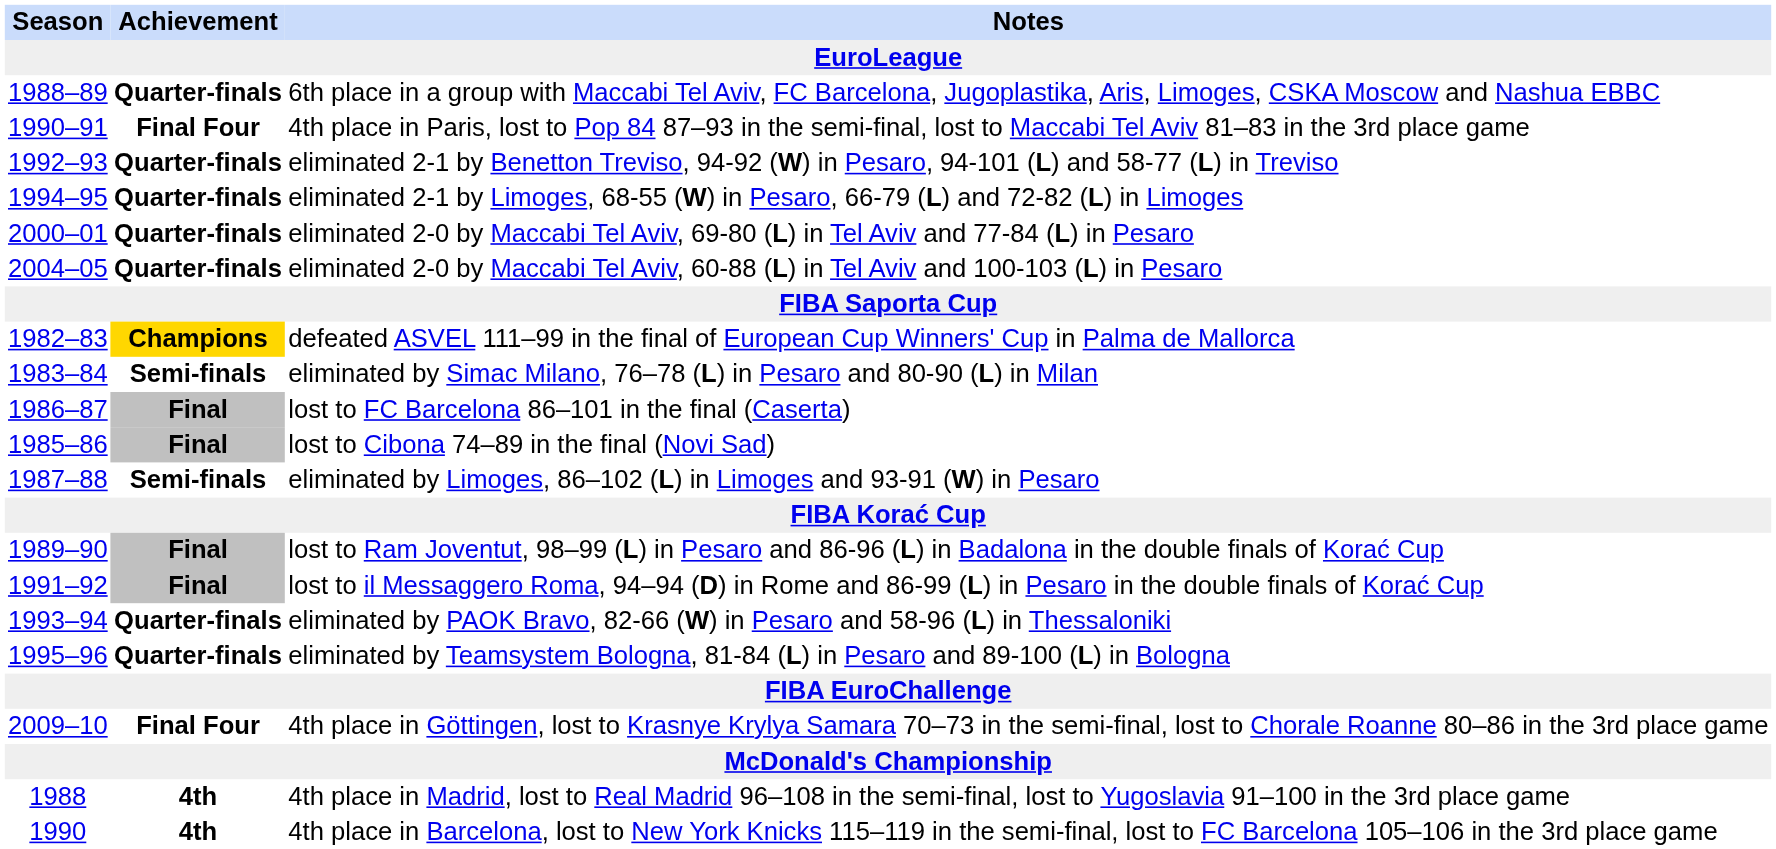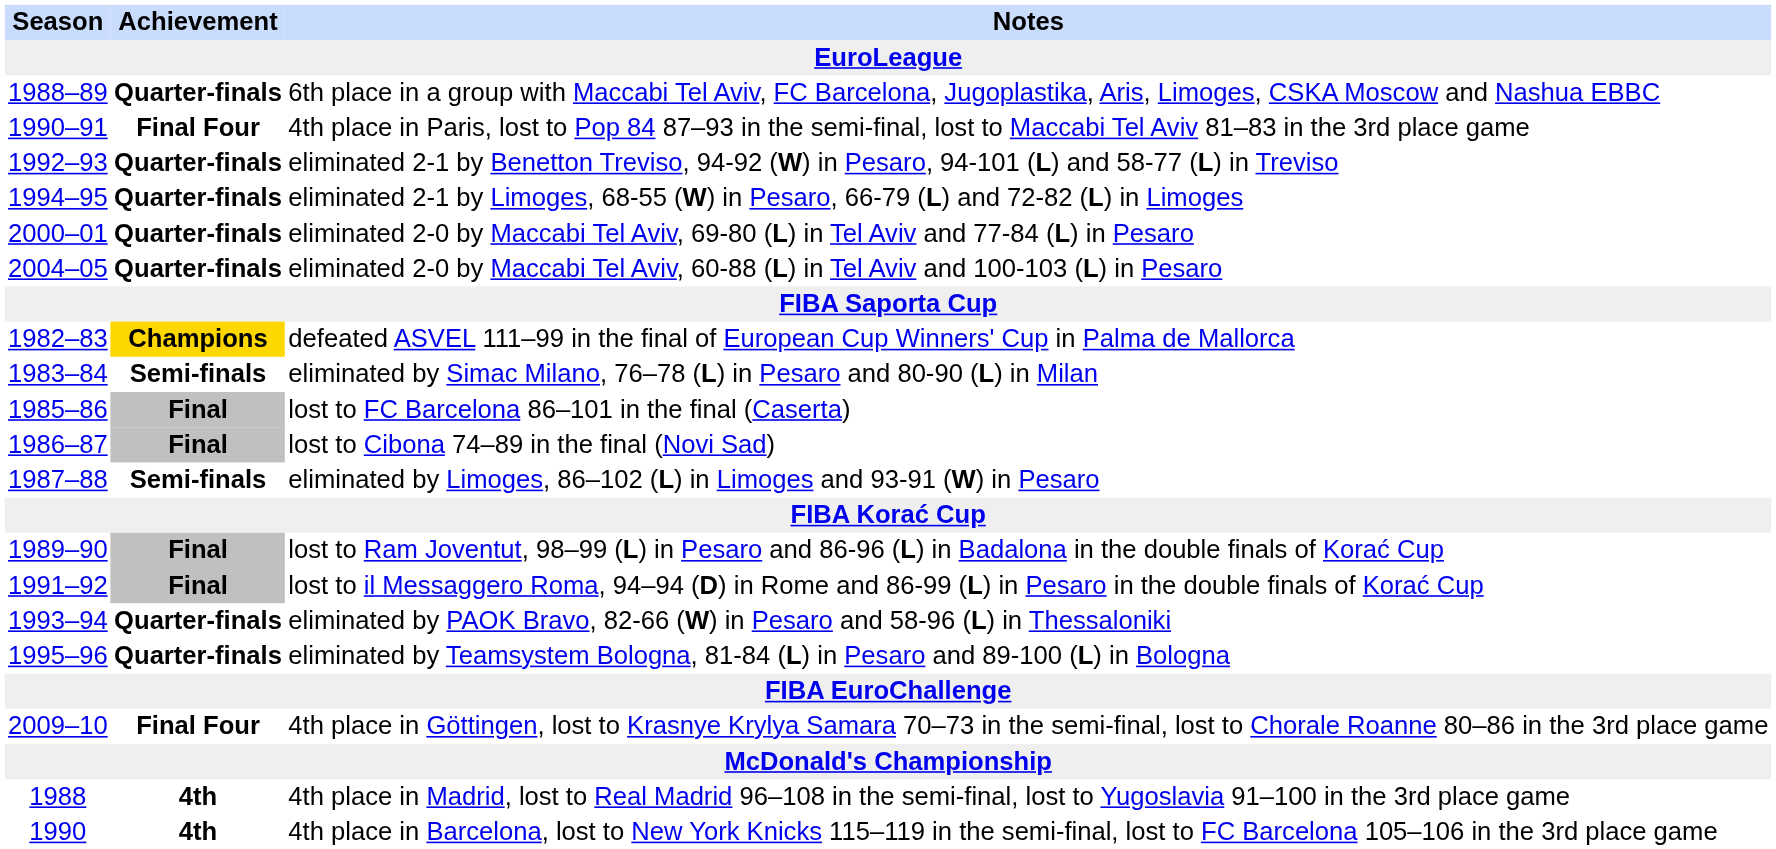(58, 409) 1986–87 -> (58, 409) 1985–86
(58, 444) 1985–86 -> (58, 444) 1986–87
